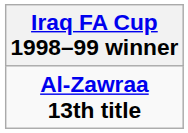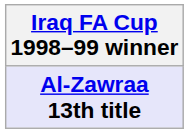(94, 96) no background -> (94, 96) lavender background
